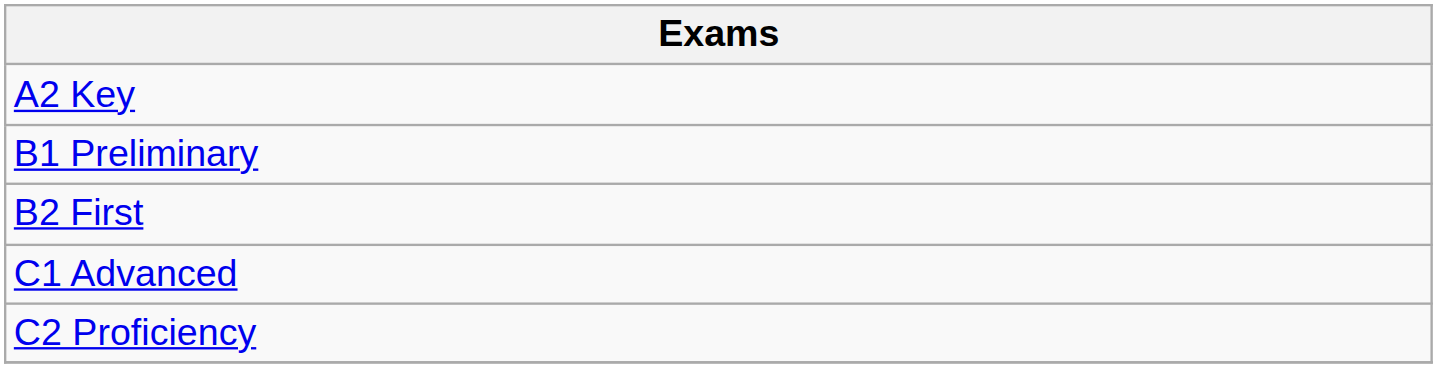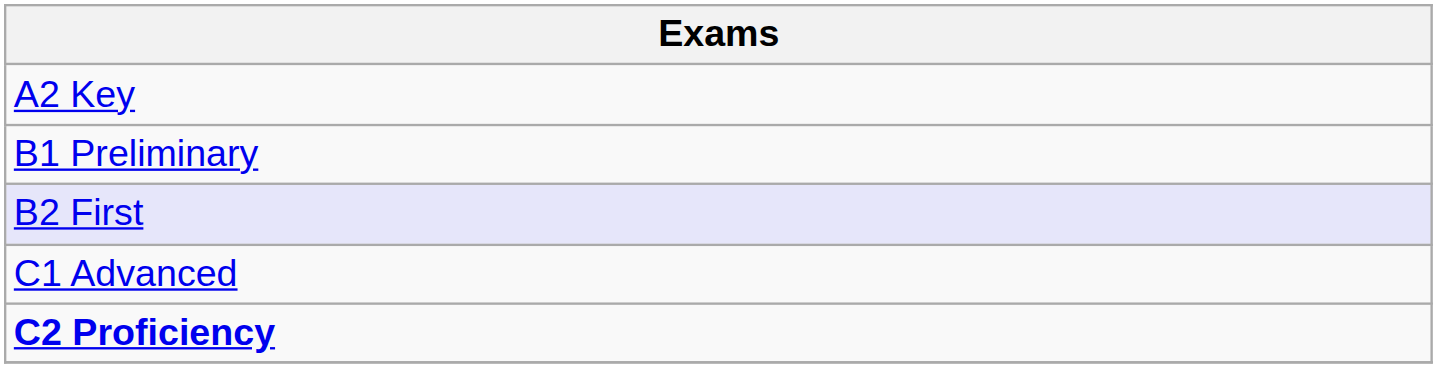(79, 213) no background -> (79, 213) lavender background
(135, 332) normal -> (144, 332) bold
